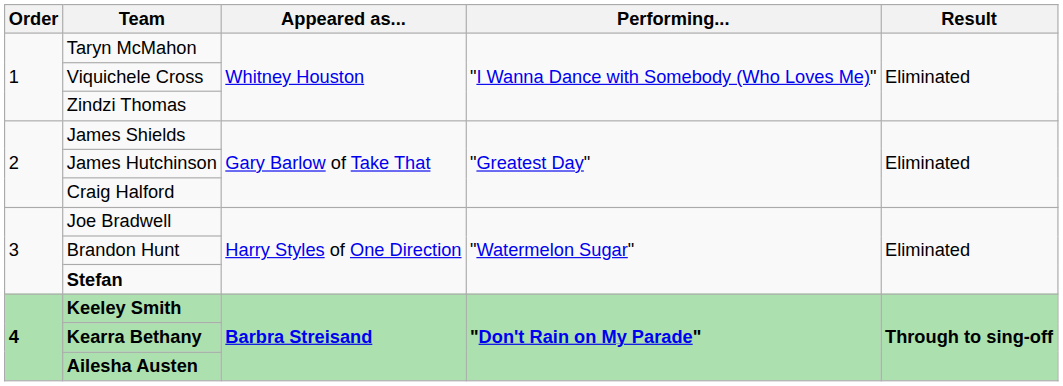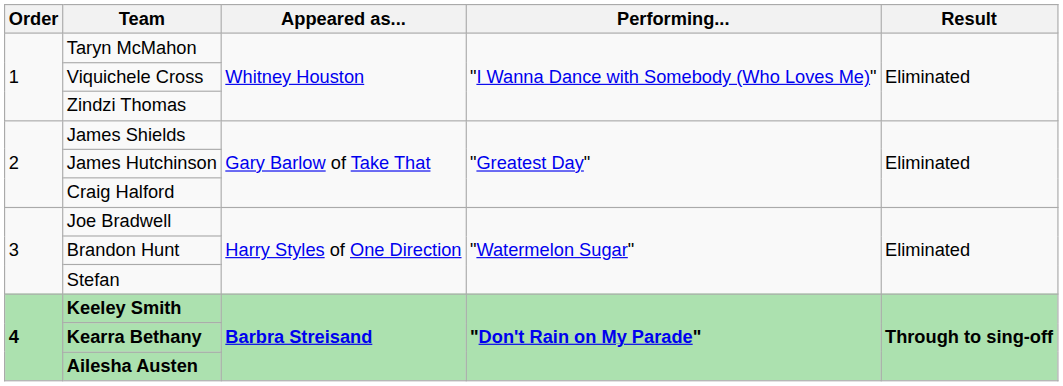(95, 279) bold -> (93, 279) normal
